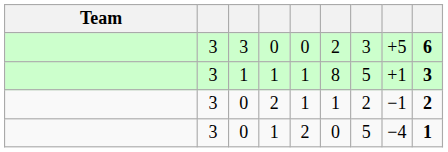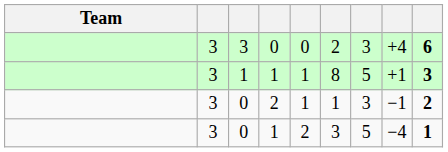(397, 47) +5 -> (397, 47) +4
(366, 103) 2 -> (366, 103) 3
(336, 132) 0 -> (336, 132) 3
